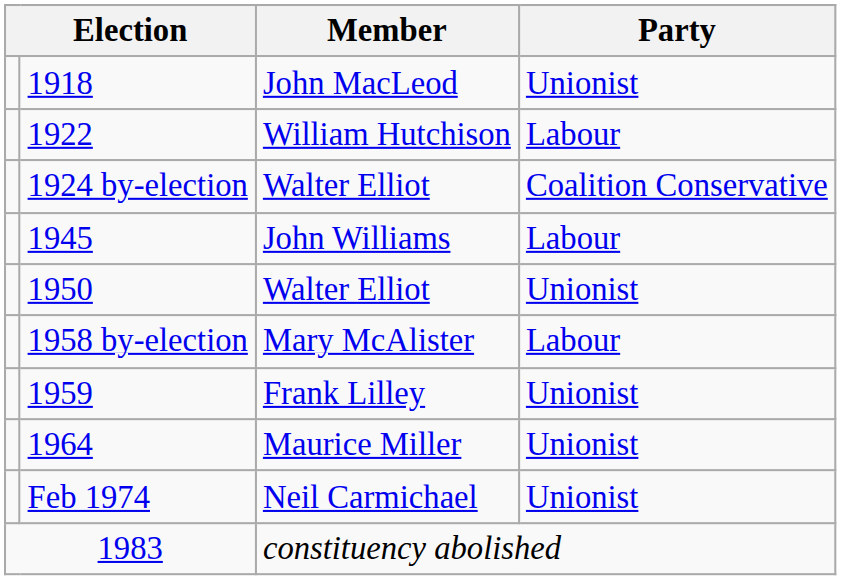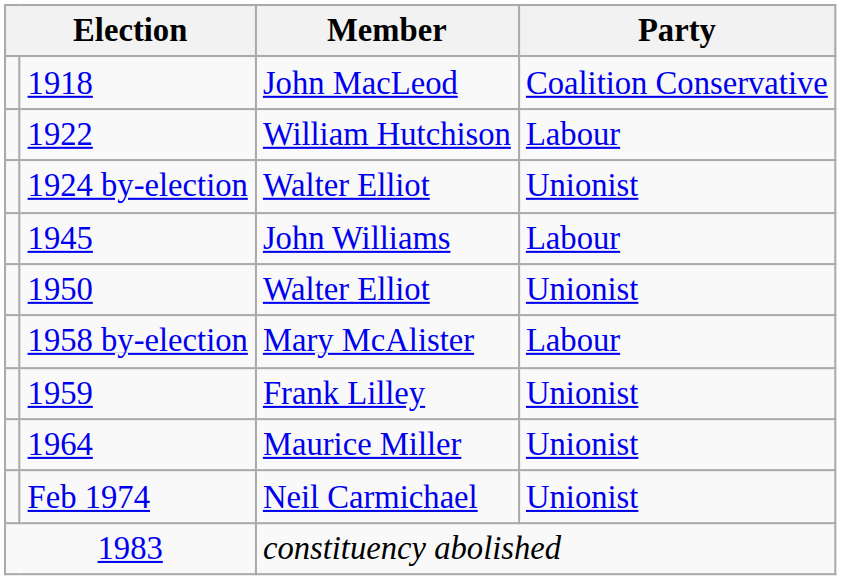(582, 82) Unionist -> (677, 82) Coalition Conservative
(677, 185) Coalition Conservative -> (582, 185) Unionist
